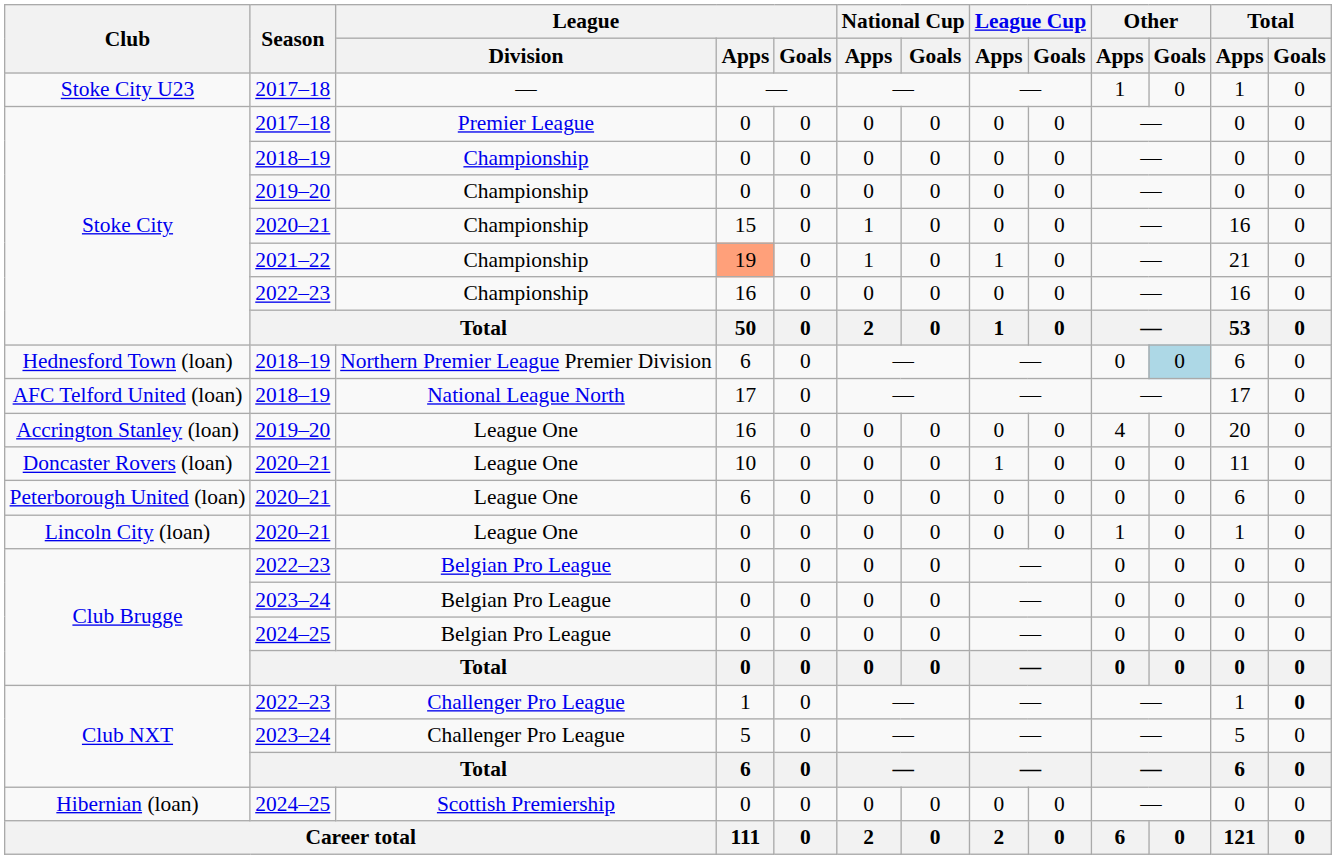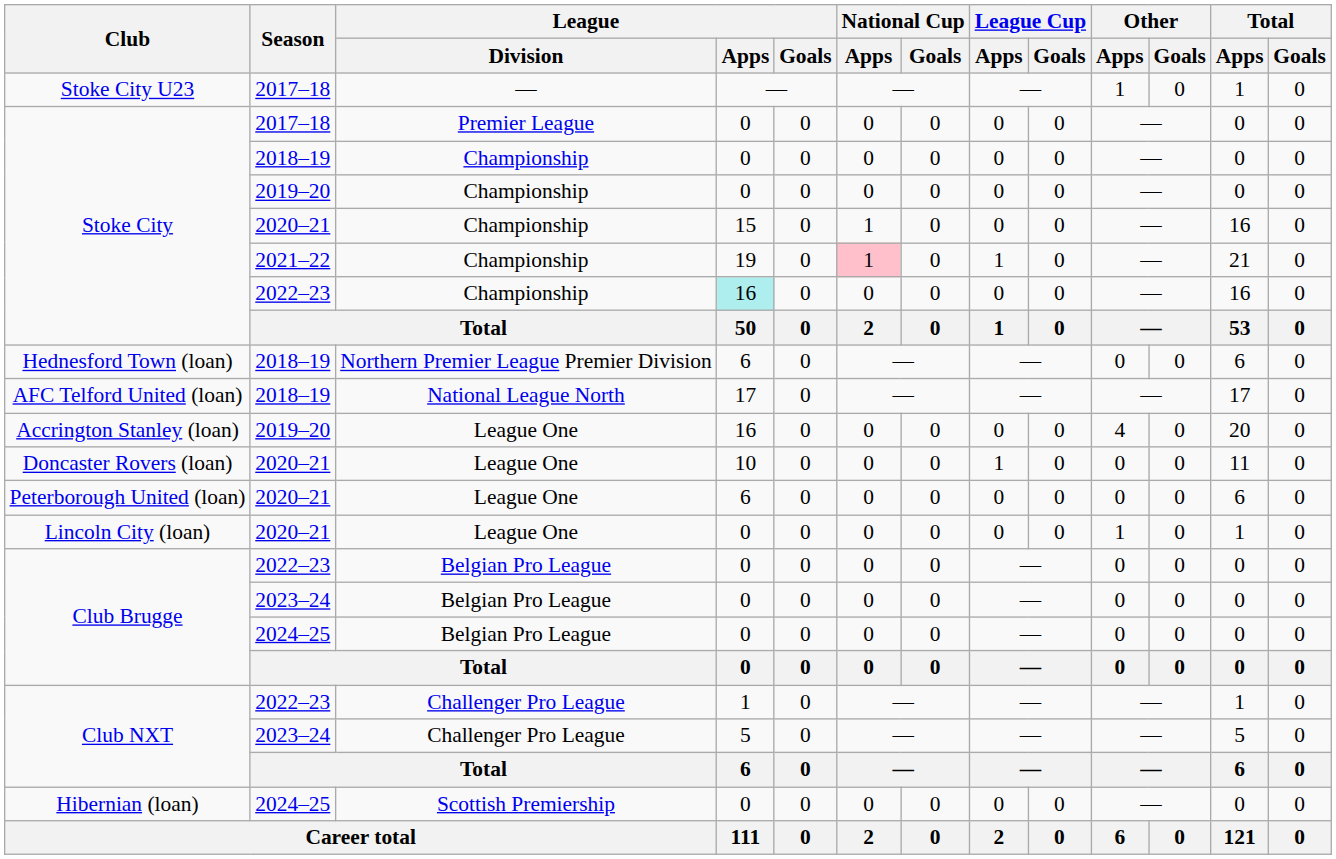(745, 259) lightsalmon background -> (745, 259) no background
(868, 259) no background -> (868, 259) pink background
(745, 293) no background -> (745, 293) paleturquoise background
(1180, 361) lightblue background -> (1180, 361) no background
(1300, 701) bold -> (1300, 701) normal
